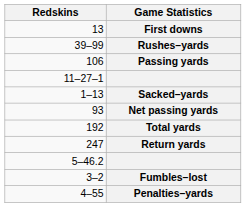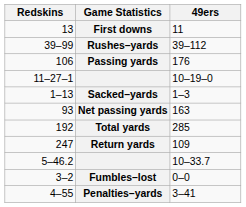+ column: (205, 12)
